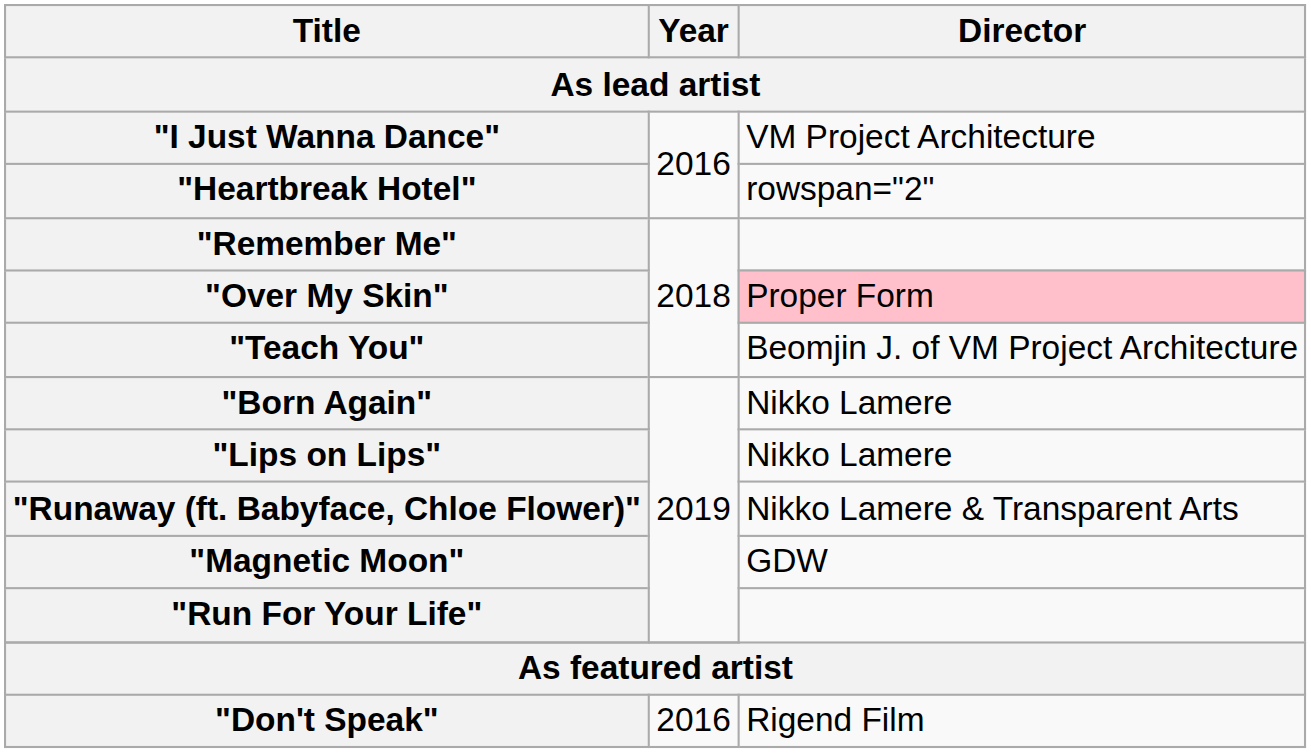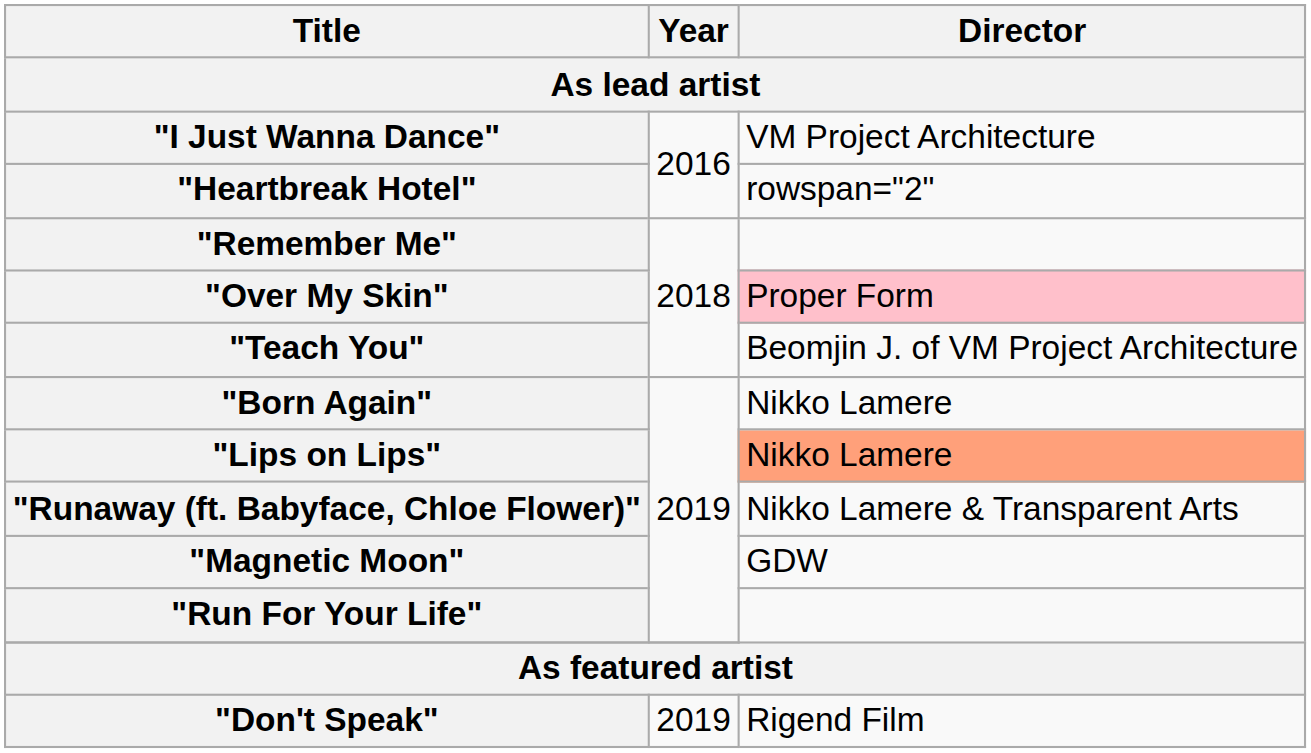(849, 455) no background -> (849, 455) lightsalmon background
(694, 720) 2016 -> (694, 720) 2019
